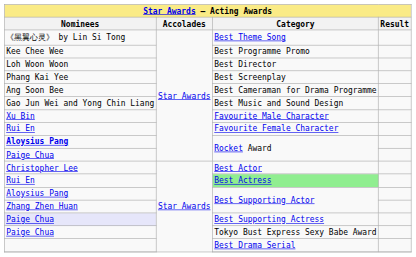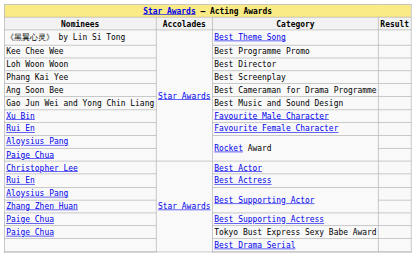(37, 142) bold -> (37, 142) normal
(243, 181) lightgreen background -> (243, 181) no background
(30, 219) lavender background -> (30, 219) no background
